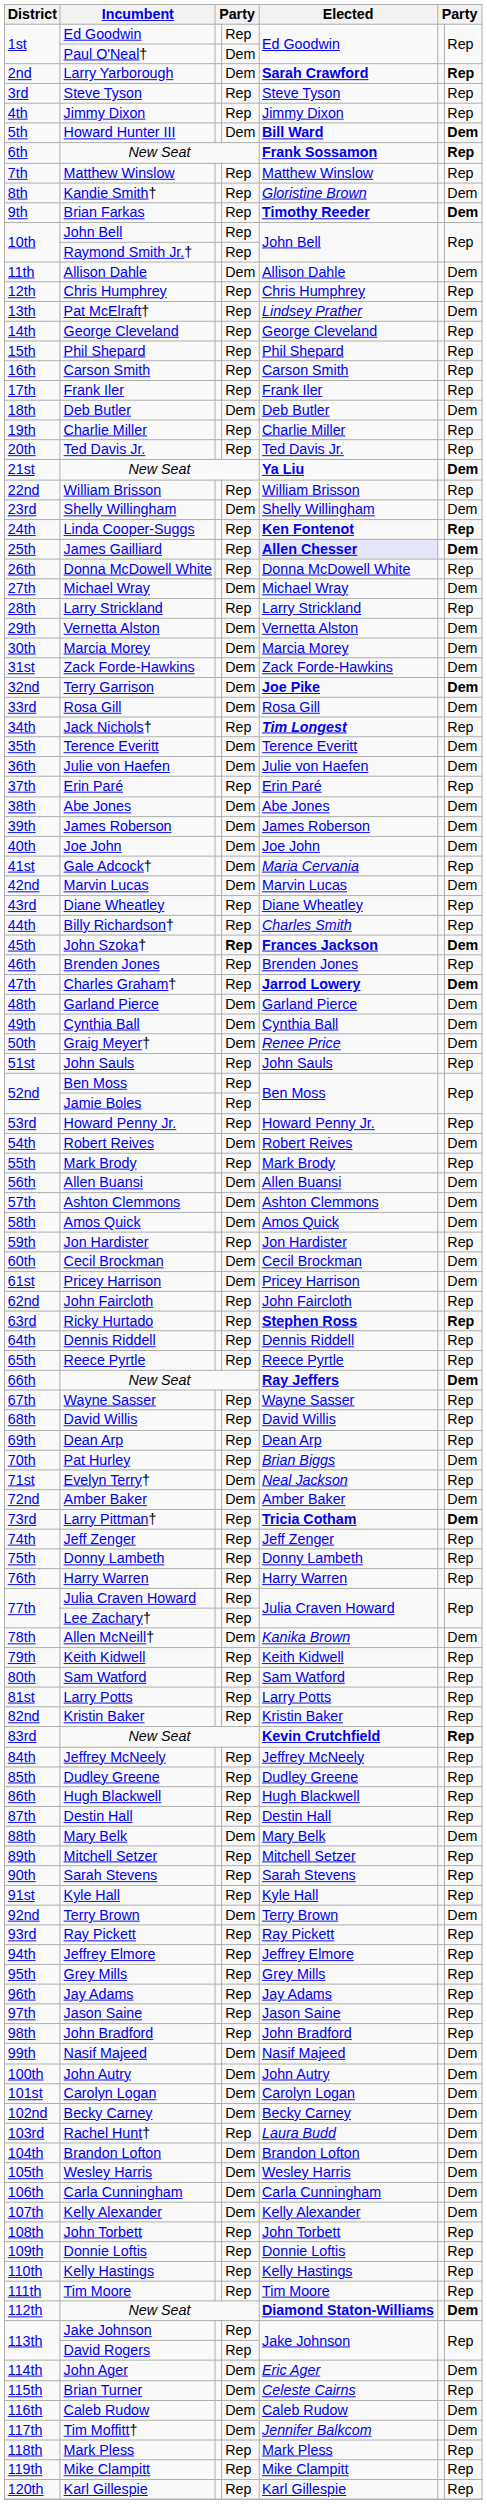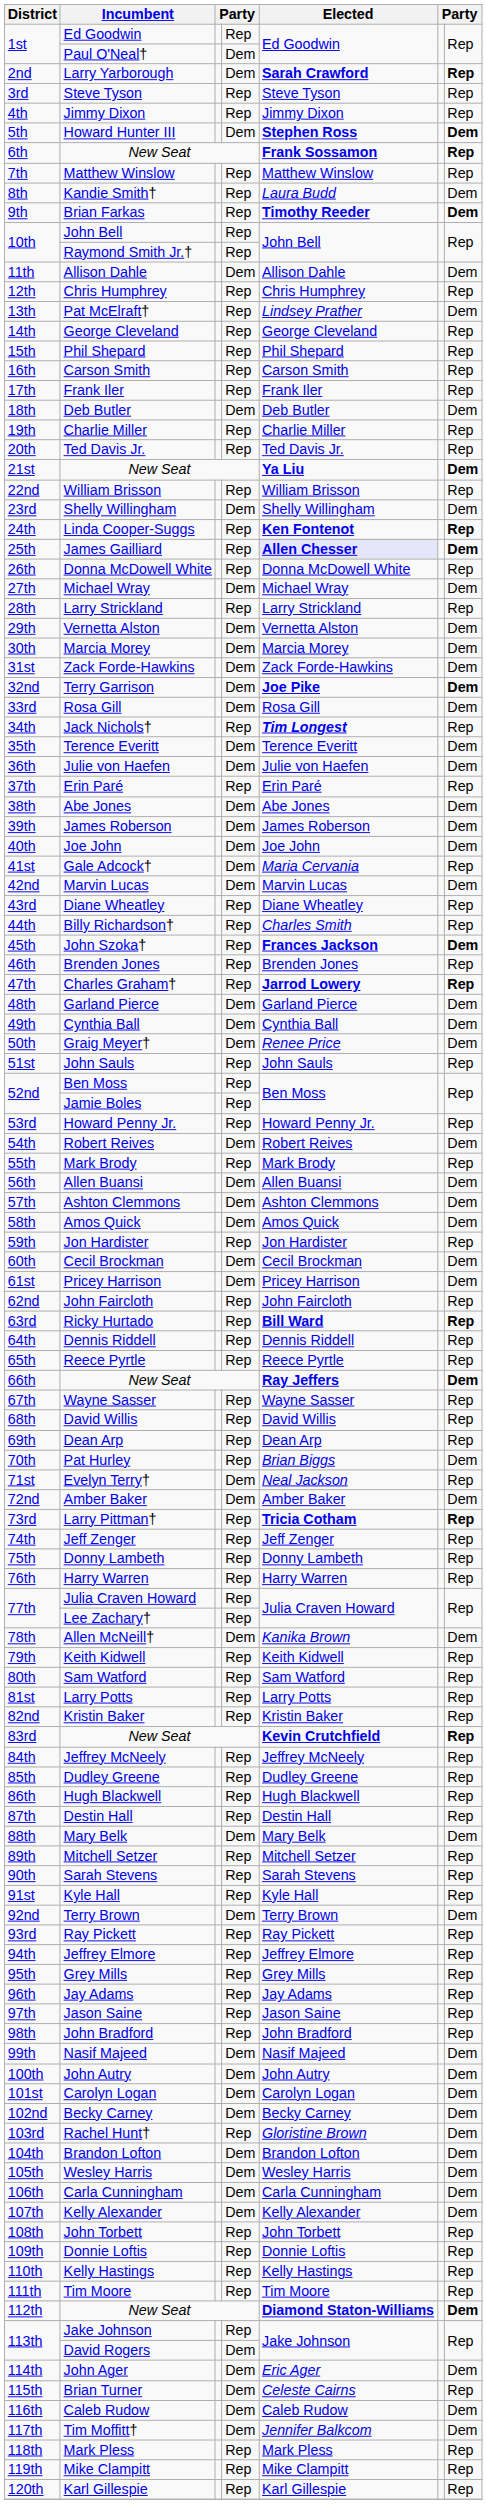(293, 133) Bill Ward -> (310, 133) Stephen Ross
(314, 192) Gloristine Brown -> (299, 192) Laura Budd
(239, 945) bold -> (238, 945) normal
(463, 984) Dem -> (461, 984) Rep
(310, 1321) Stephen Ross -> (293, 1321) Bill Ward
(463, 1519) Dem -> (461, 1519) Rep
(299, 2133) Laura Budd -> (314, 2133) Gloristine Brown
(238, 2350) Rep -> (240, 2350) Dem
